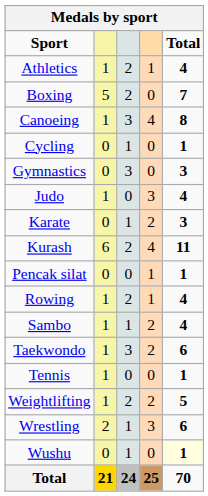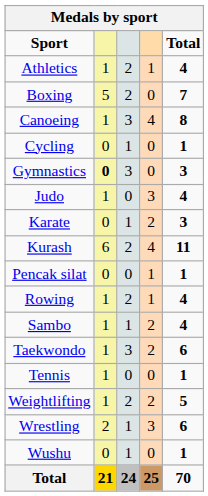(106, 171) normal -> (106, 171) bold
(183, 452) lightyellow background -> (183, 452) no background
